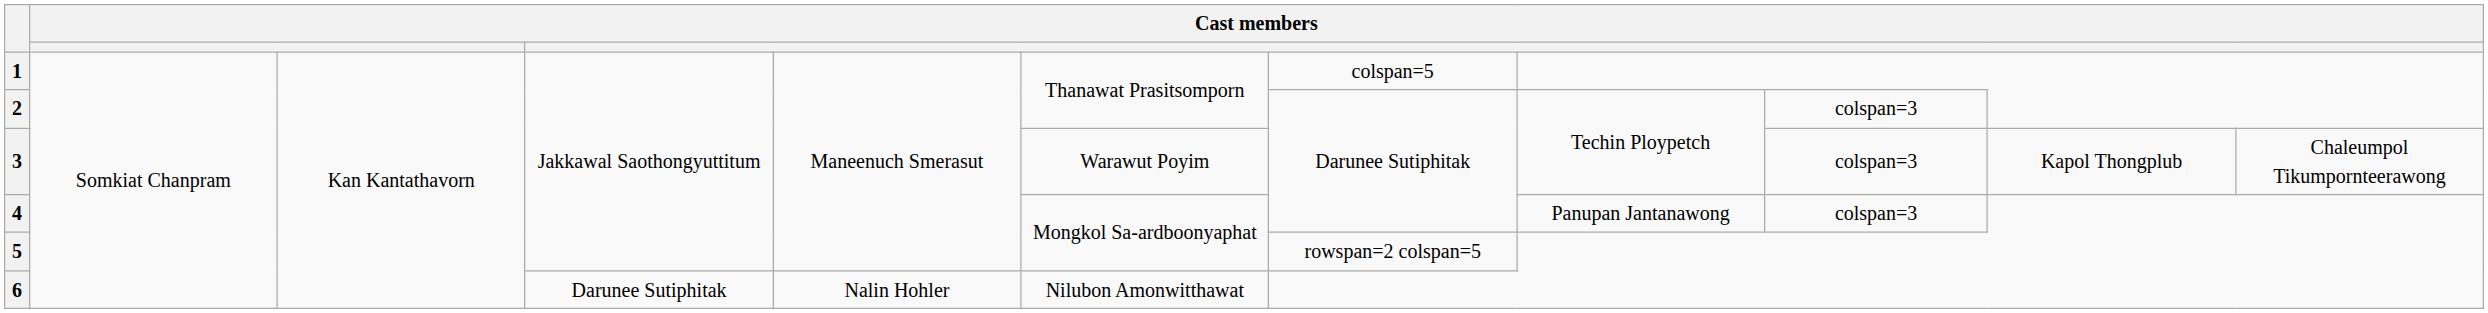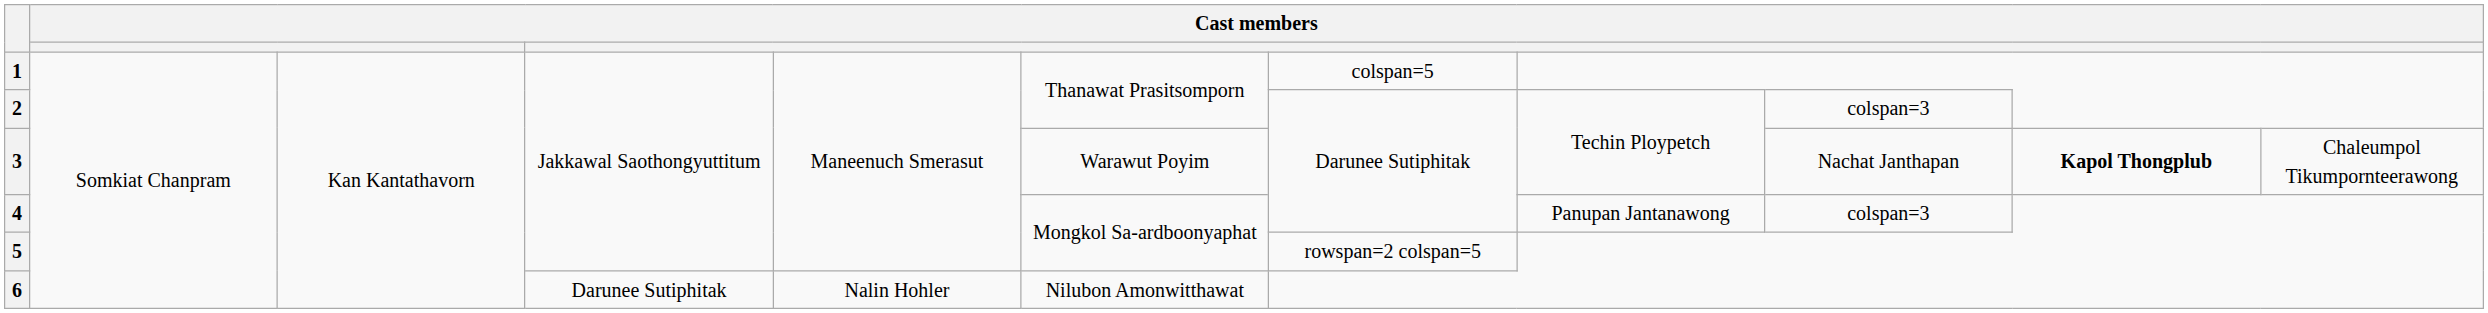(1876, 161) colspan=3 -> (1888, 161) Nachat Janthapan
(2112, 161) normal -> (2136, 161) bold
